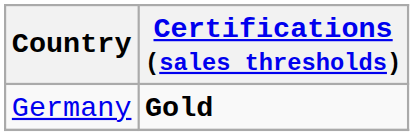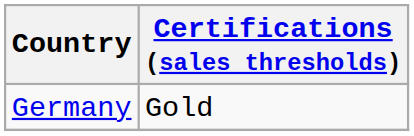(179, 108) bold -> (179, 108) normal
